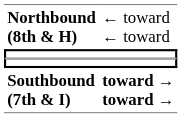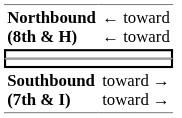(138, 90) bold -> (136, 90) normal
